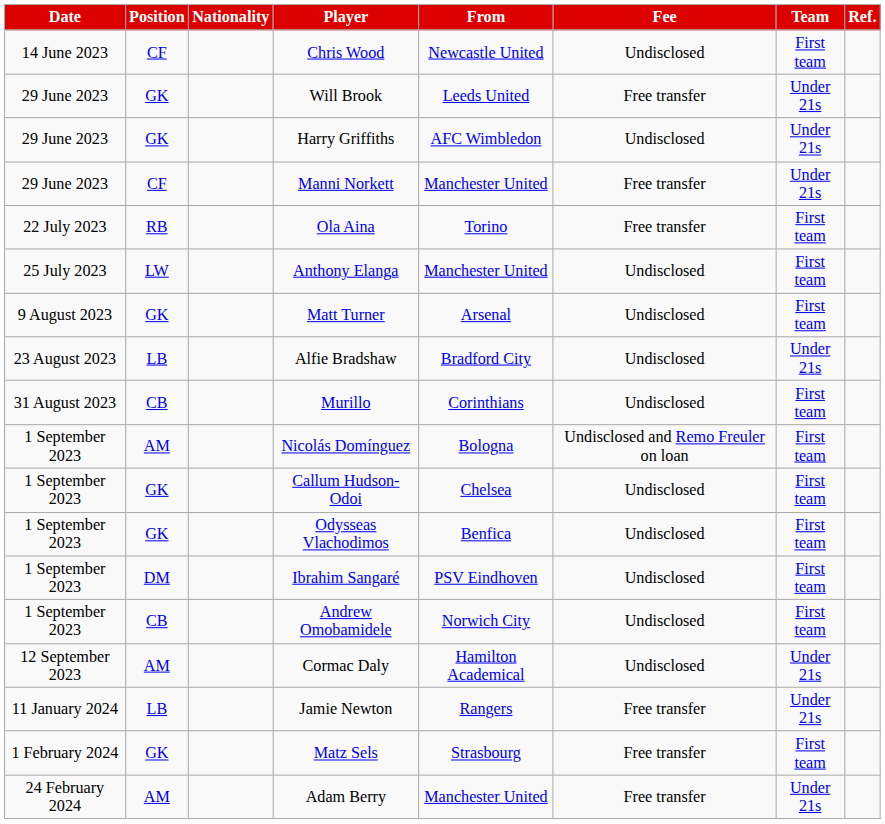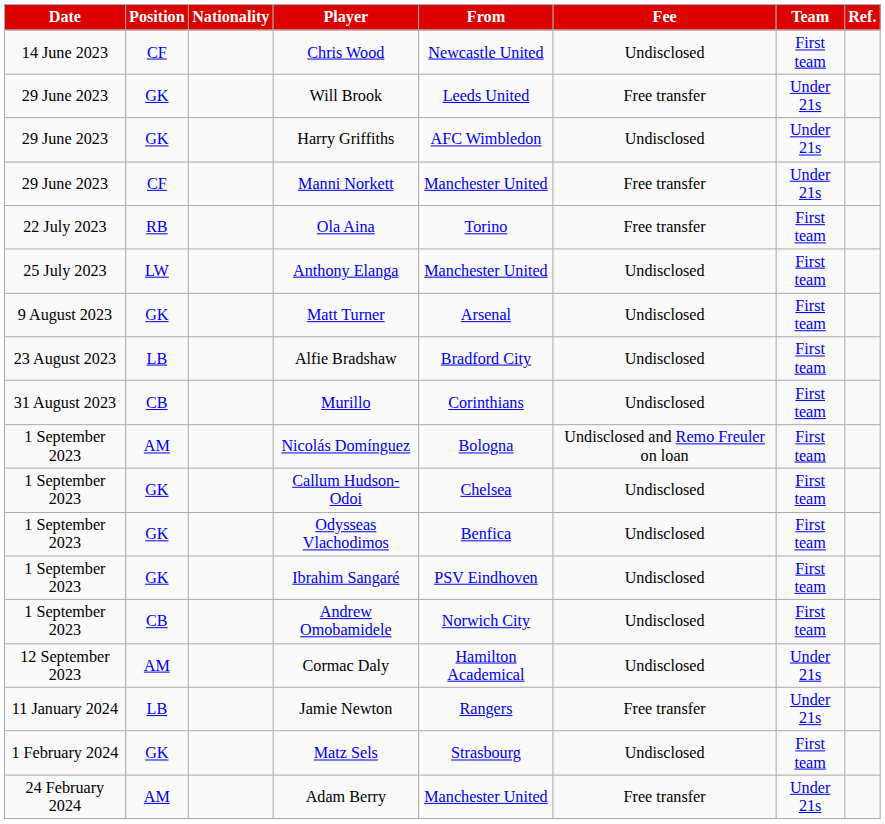(810, 358) Under 21s -> (810, 358) First team
(157, 577) DM -> (157, 577) GK
(665, 752) Free transfer -> (665, 752) Undisclosed
